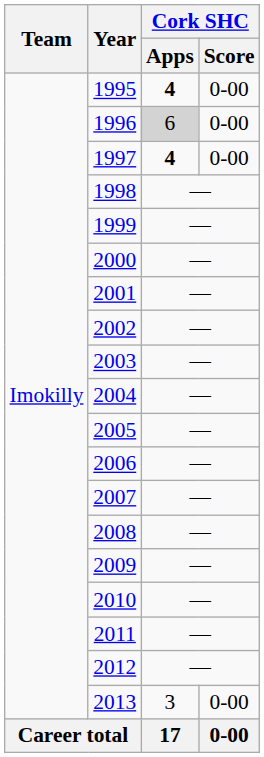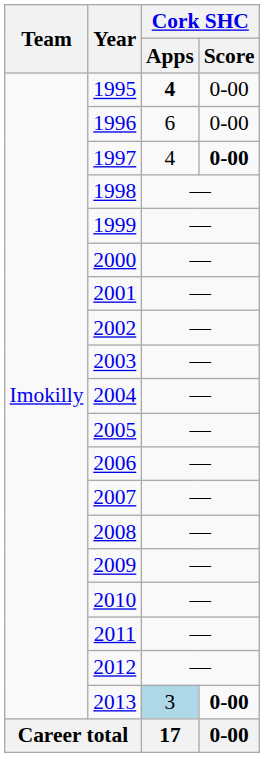(170, 123) lightgrey background -> (170, 123) no background
(170, 157) bold -> (170, 157) normal
(229, 157) normal -> (229, 157) bold
(170, 701) no background -> (170, 701) lightblue background
(229, 701) normal -> (229, 701) bold
